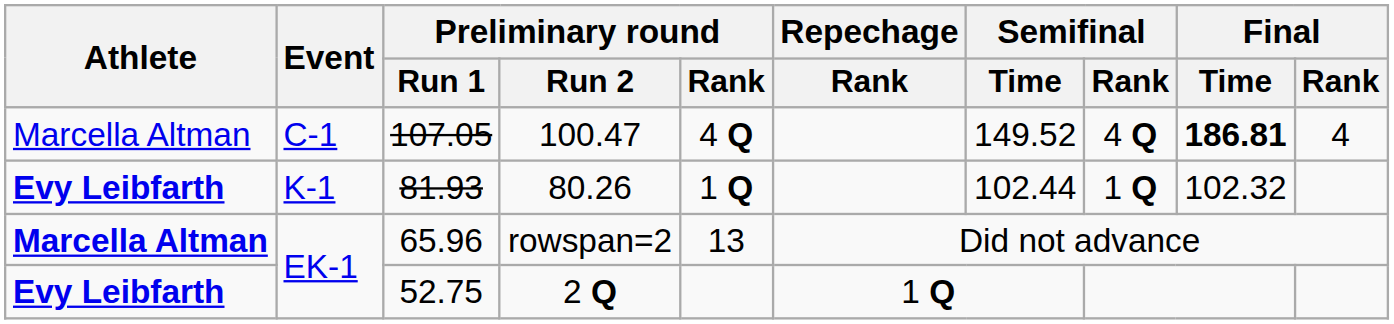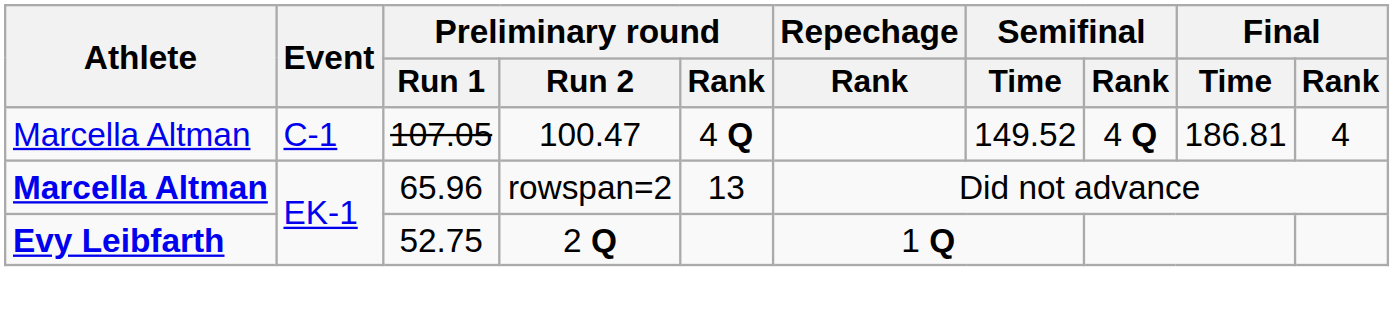(1235, 135) bold -> (1235, 135) normal
- row: (441, 187)
